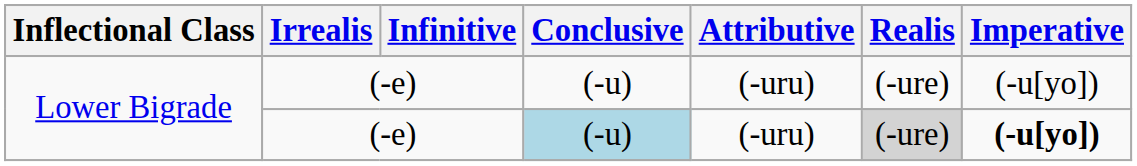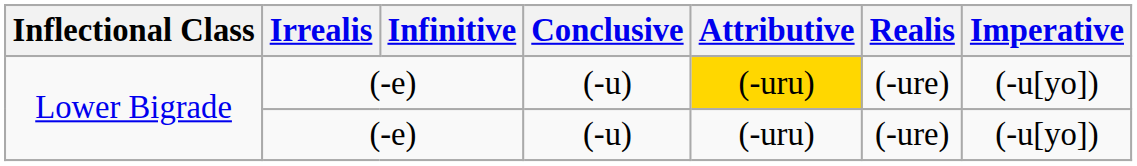(777, 82) no background -> (777, 82) gold background
(607, 133) lightblue background -> (607, 133) no background
(912, 133) lightgrey background -> (912, 133) no background
(1047, 133) bold -> (1047, 133) normal
